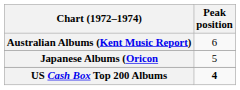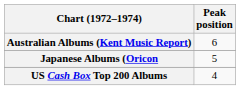(215, 76) bold -> (215, 76) normal
